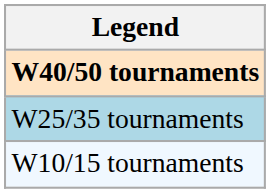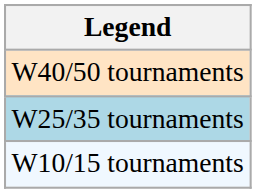(135, 72) bold -> (128, 72) normal
